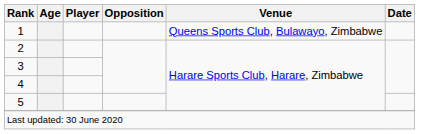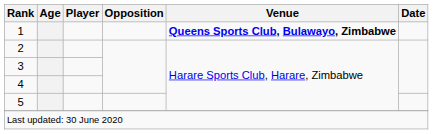(276, 31) normal -> (282, 31) bold
